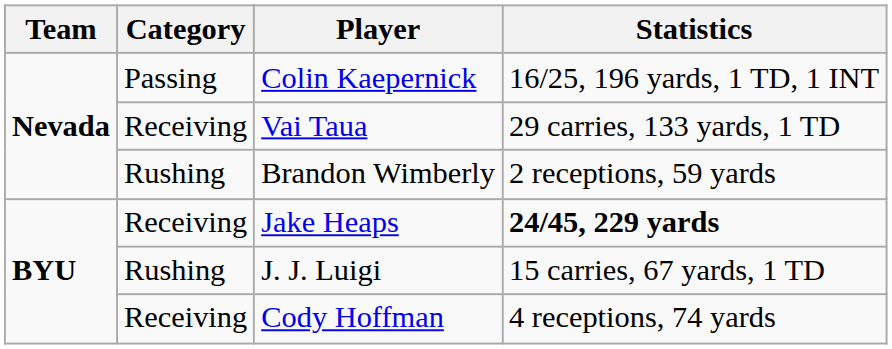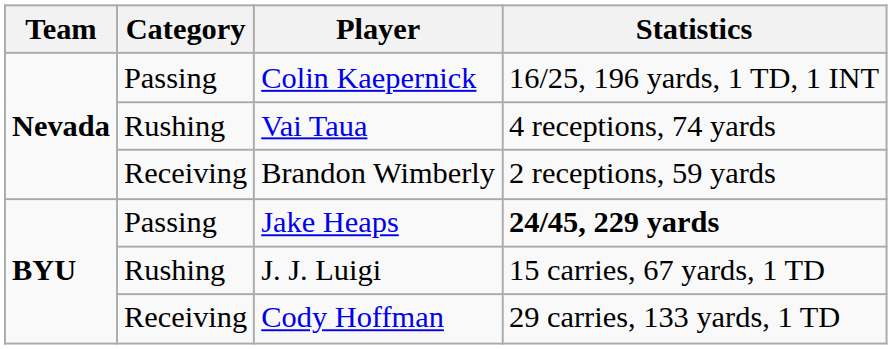(186, 125) Receiving -> (175, 125) Rushing
(675, 125) 29 carries, 133 yards, 1 TD -> (642, 125) 4 receptions, 74 yards
(175, 173) Rushing -> (186, 173) Receiving
(186, 221) Receiving -> (170, 221) Passing
(642, 318) 4 receptions, 74 yards -> (675, 318) 29 carries, 133 yards, 1 TD
